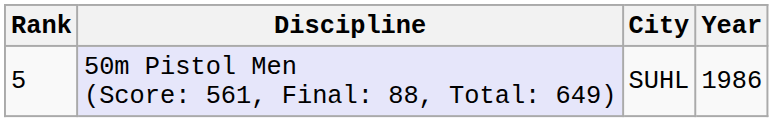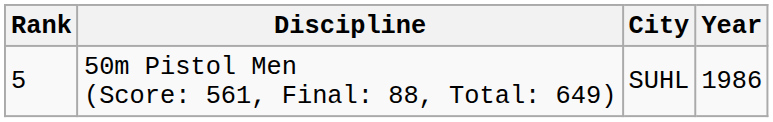(350, 82) lavender background -> (350, 82) no background
